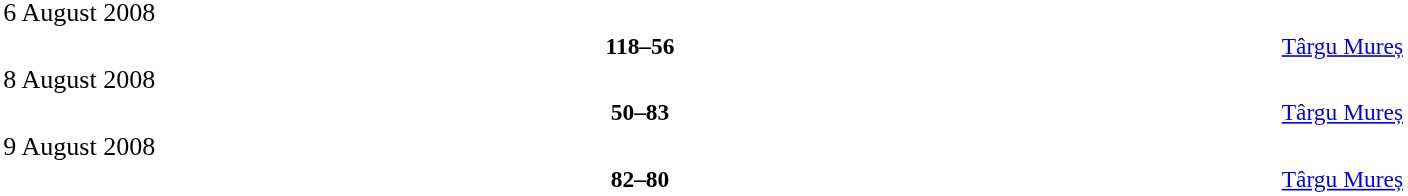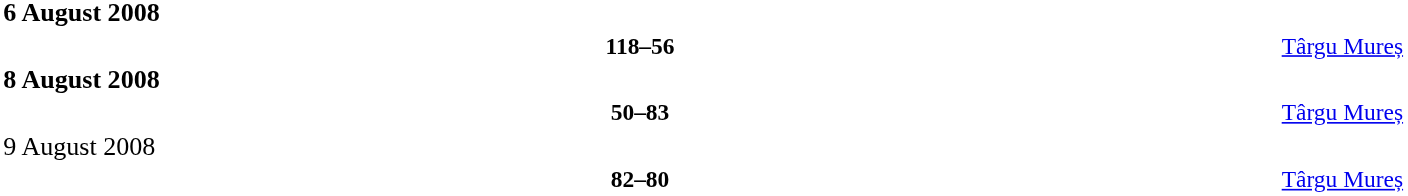(79, 12) normal -> (82, 12) bold
(79, 79) normal -> (82, 79) bold
